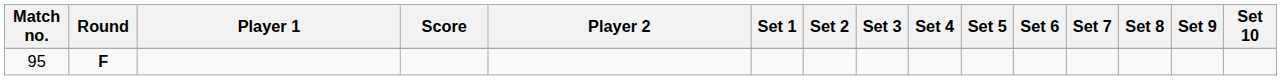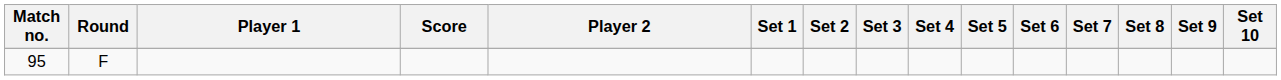(103, 61) bold -> (103, 61) normal
